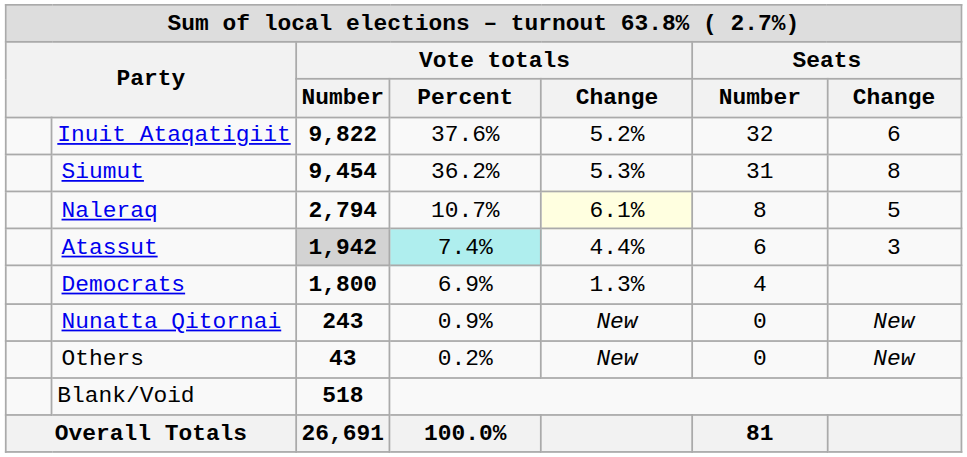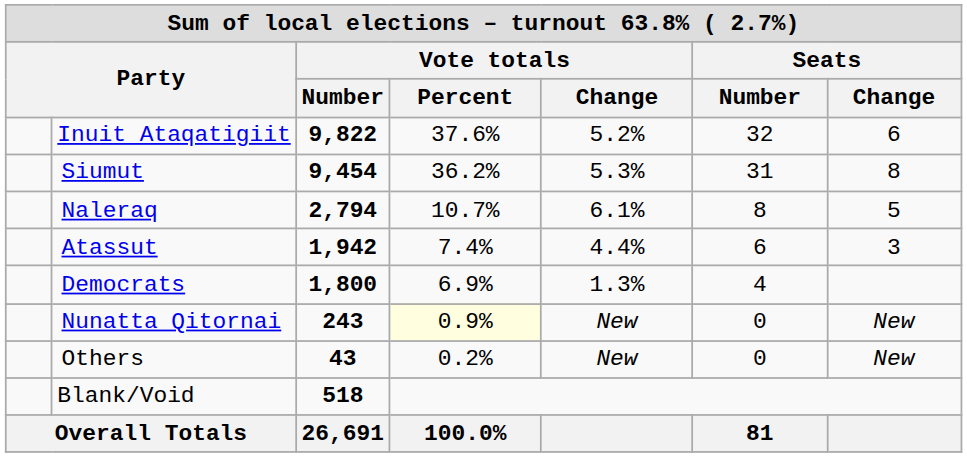(617, 210) lightyellow background -> (617, 210) no background
(343, 247) lightgrey background -> (343, 247) no background
(465, 247) paleturquoise background -> (465, 247) no background
(465, 322) no background -> (465, 322) lightyellow background
